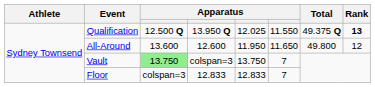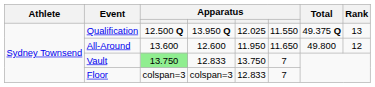(357, 31) bold -> (357, 31) normal
(211, 61) colspan=3 -> (211, 61) 12.833
(211, 75) 12.833 -> (211, 75) colspan=3
